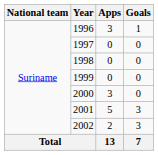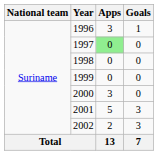(110, 45) no background -> (110, 45) lightgreen background
